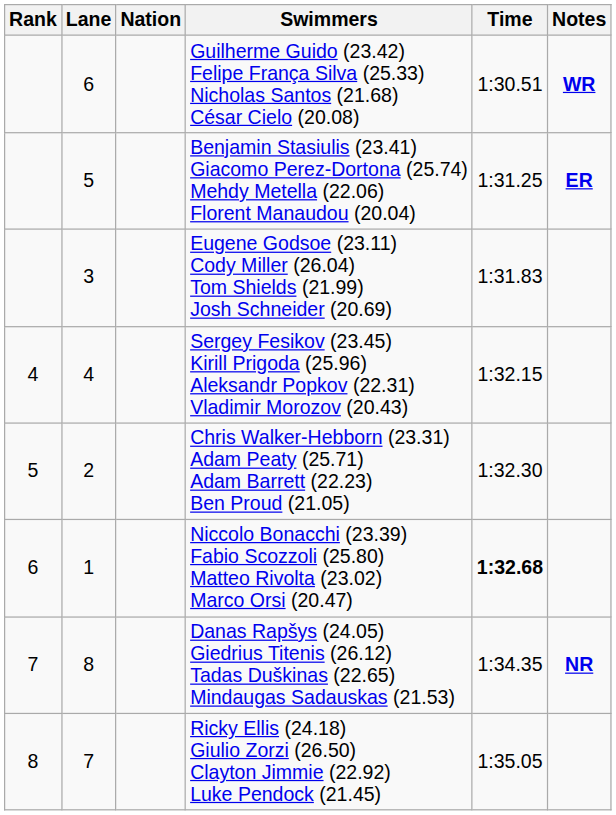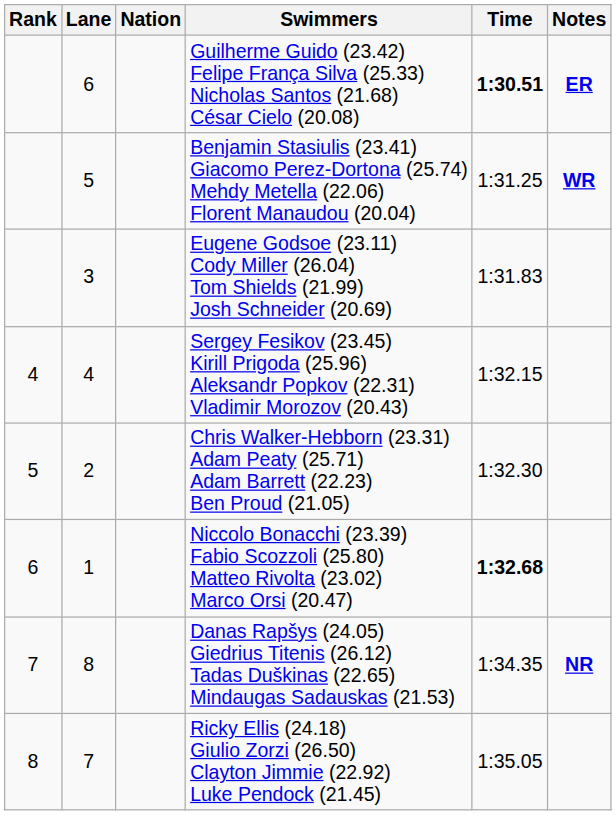(510, 83) normal -> (510, 83) bold
(579, 83) WR -> (579, 83) ER
(579, 180) ER -> (579, 180) WR
